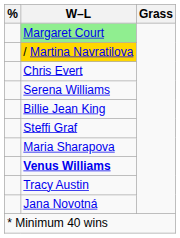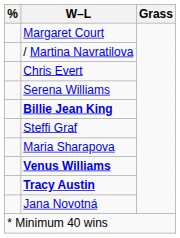(64, 33) lightgreen background -> (64, 33) no background
(78, 52) gold background -> (78, 52) no background
(64, 109) normal -> (68, 109) bold
(56, 185) normal -> (59, 185) bold
